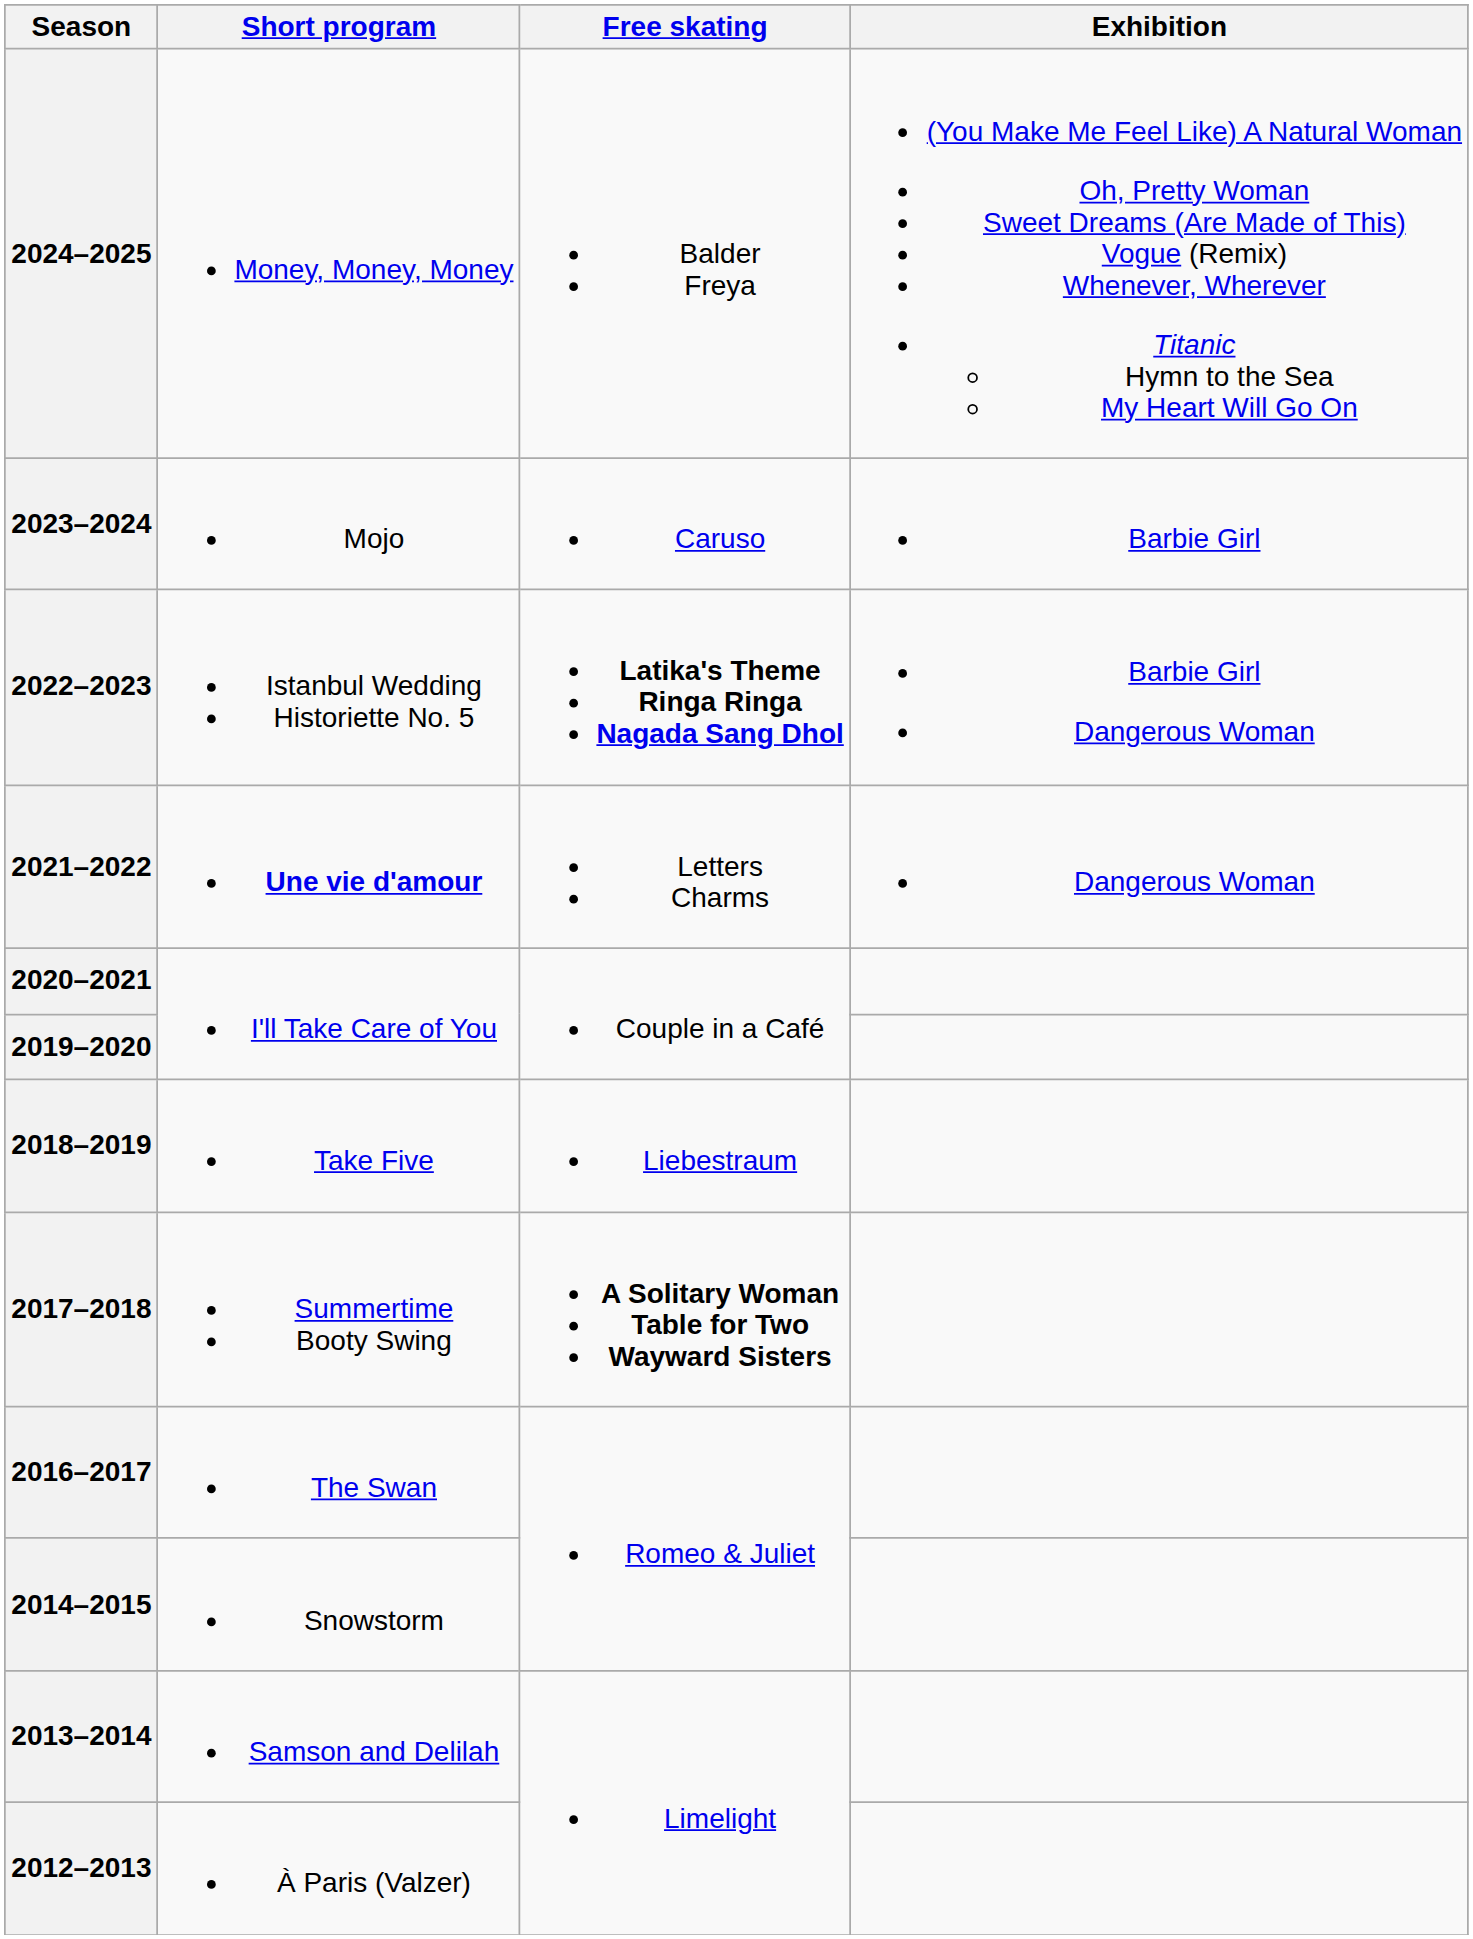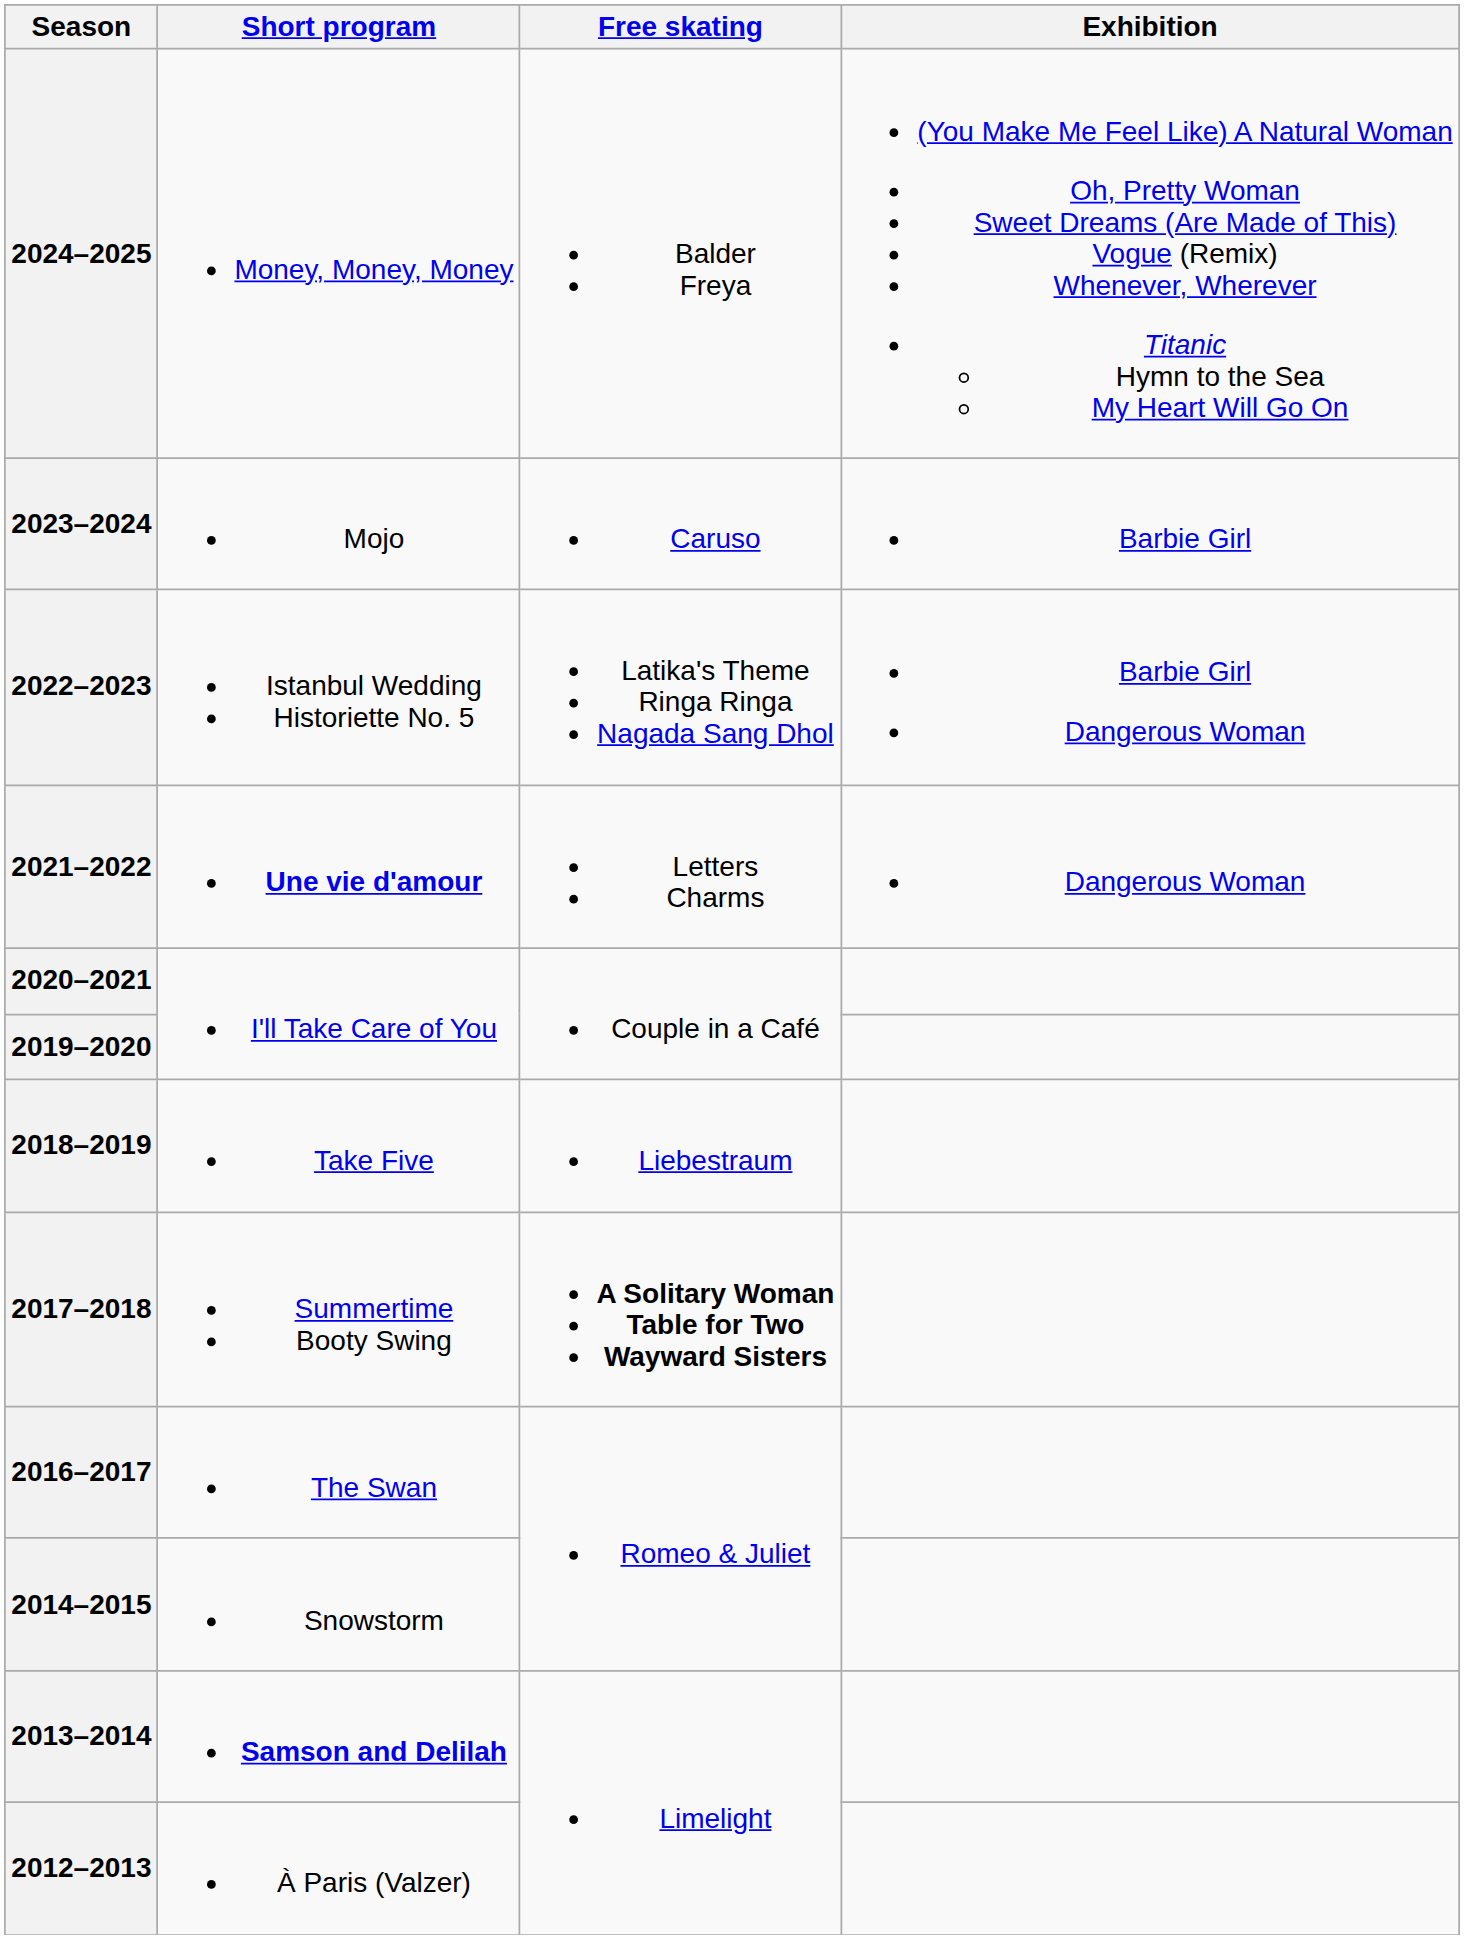(685, 703) bold -> (680, 703) normal
(339, 1752) normal -> (339, 1752) bold
